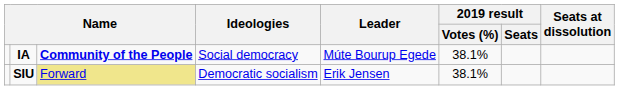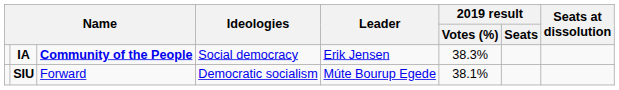(380, 54) Múte Bourup Egede -> (357, 54) Erik Jensen
(470, 54) 38.1% -> (470, 54) 38.3%
(63, 74) khaki background -> (63, 74) no background
(357, 74) Erik Jensen -> (380, 74) Múte Bourup Egede
